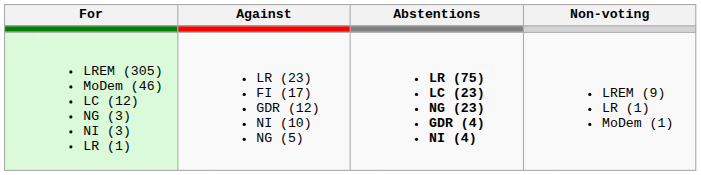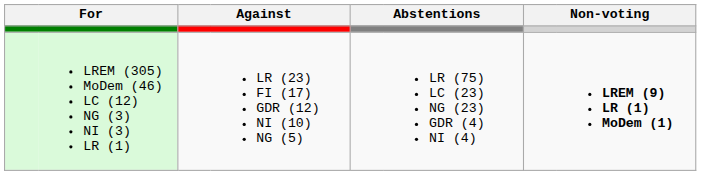(453, 109) bold -> (453, 109) normal
(626, 109) normal -> (626, 109) bold
